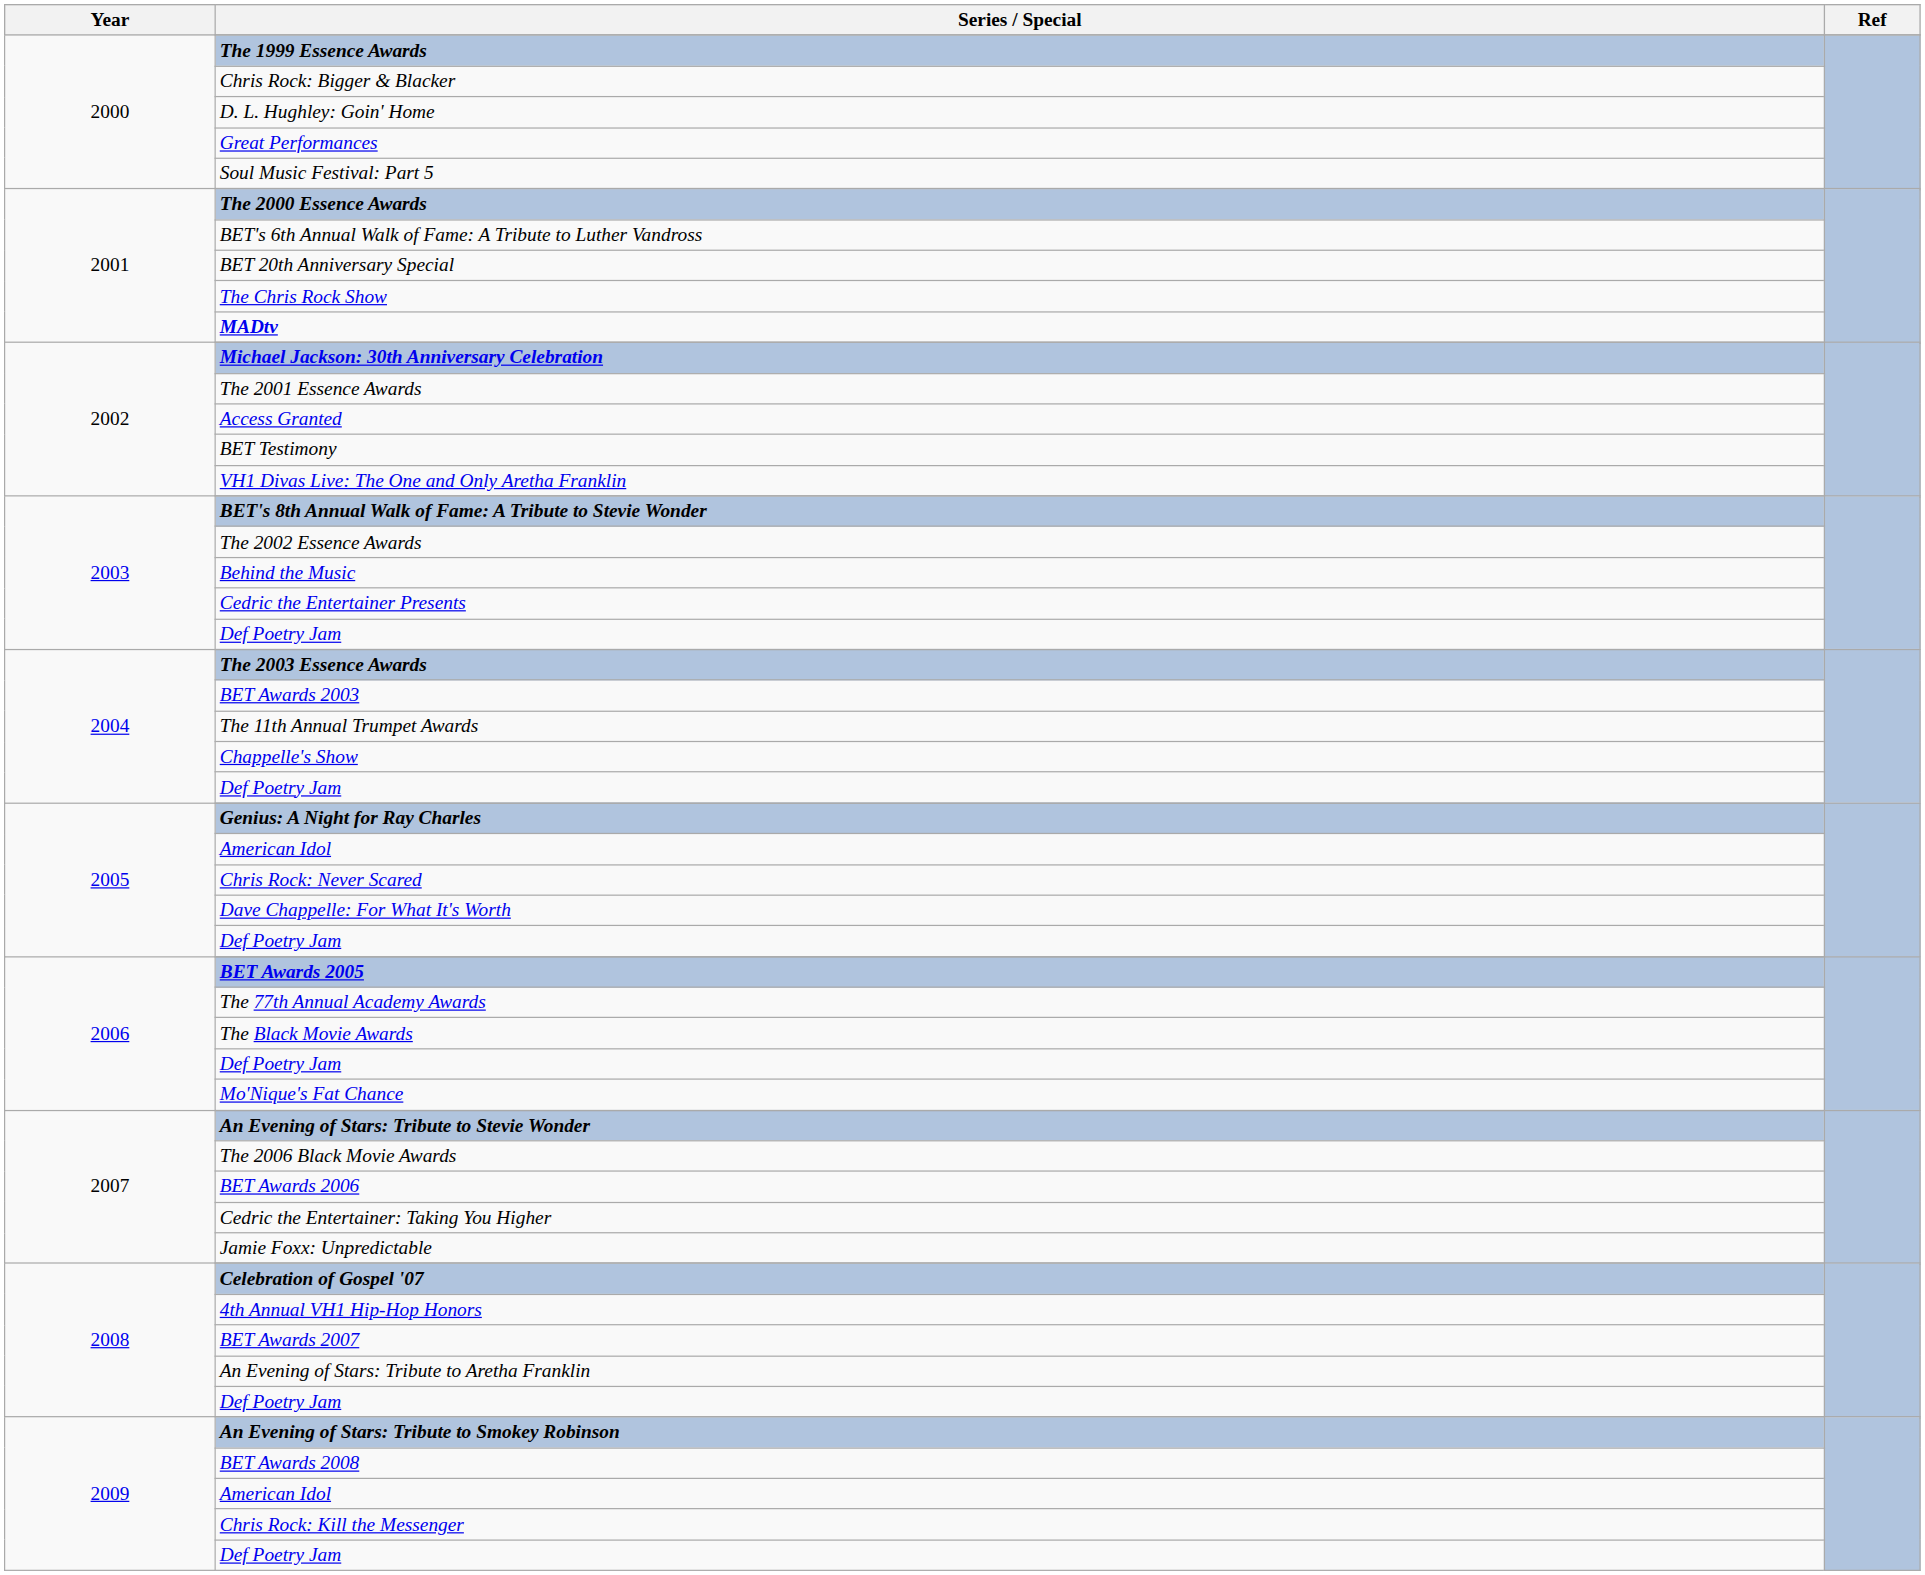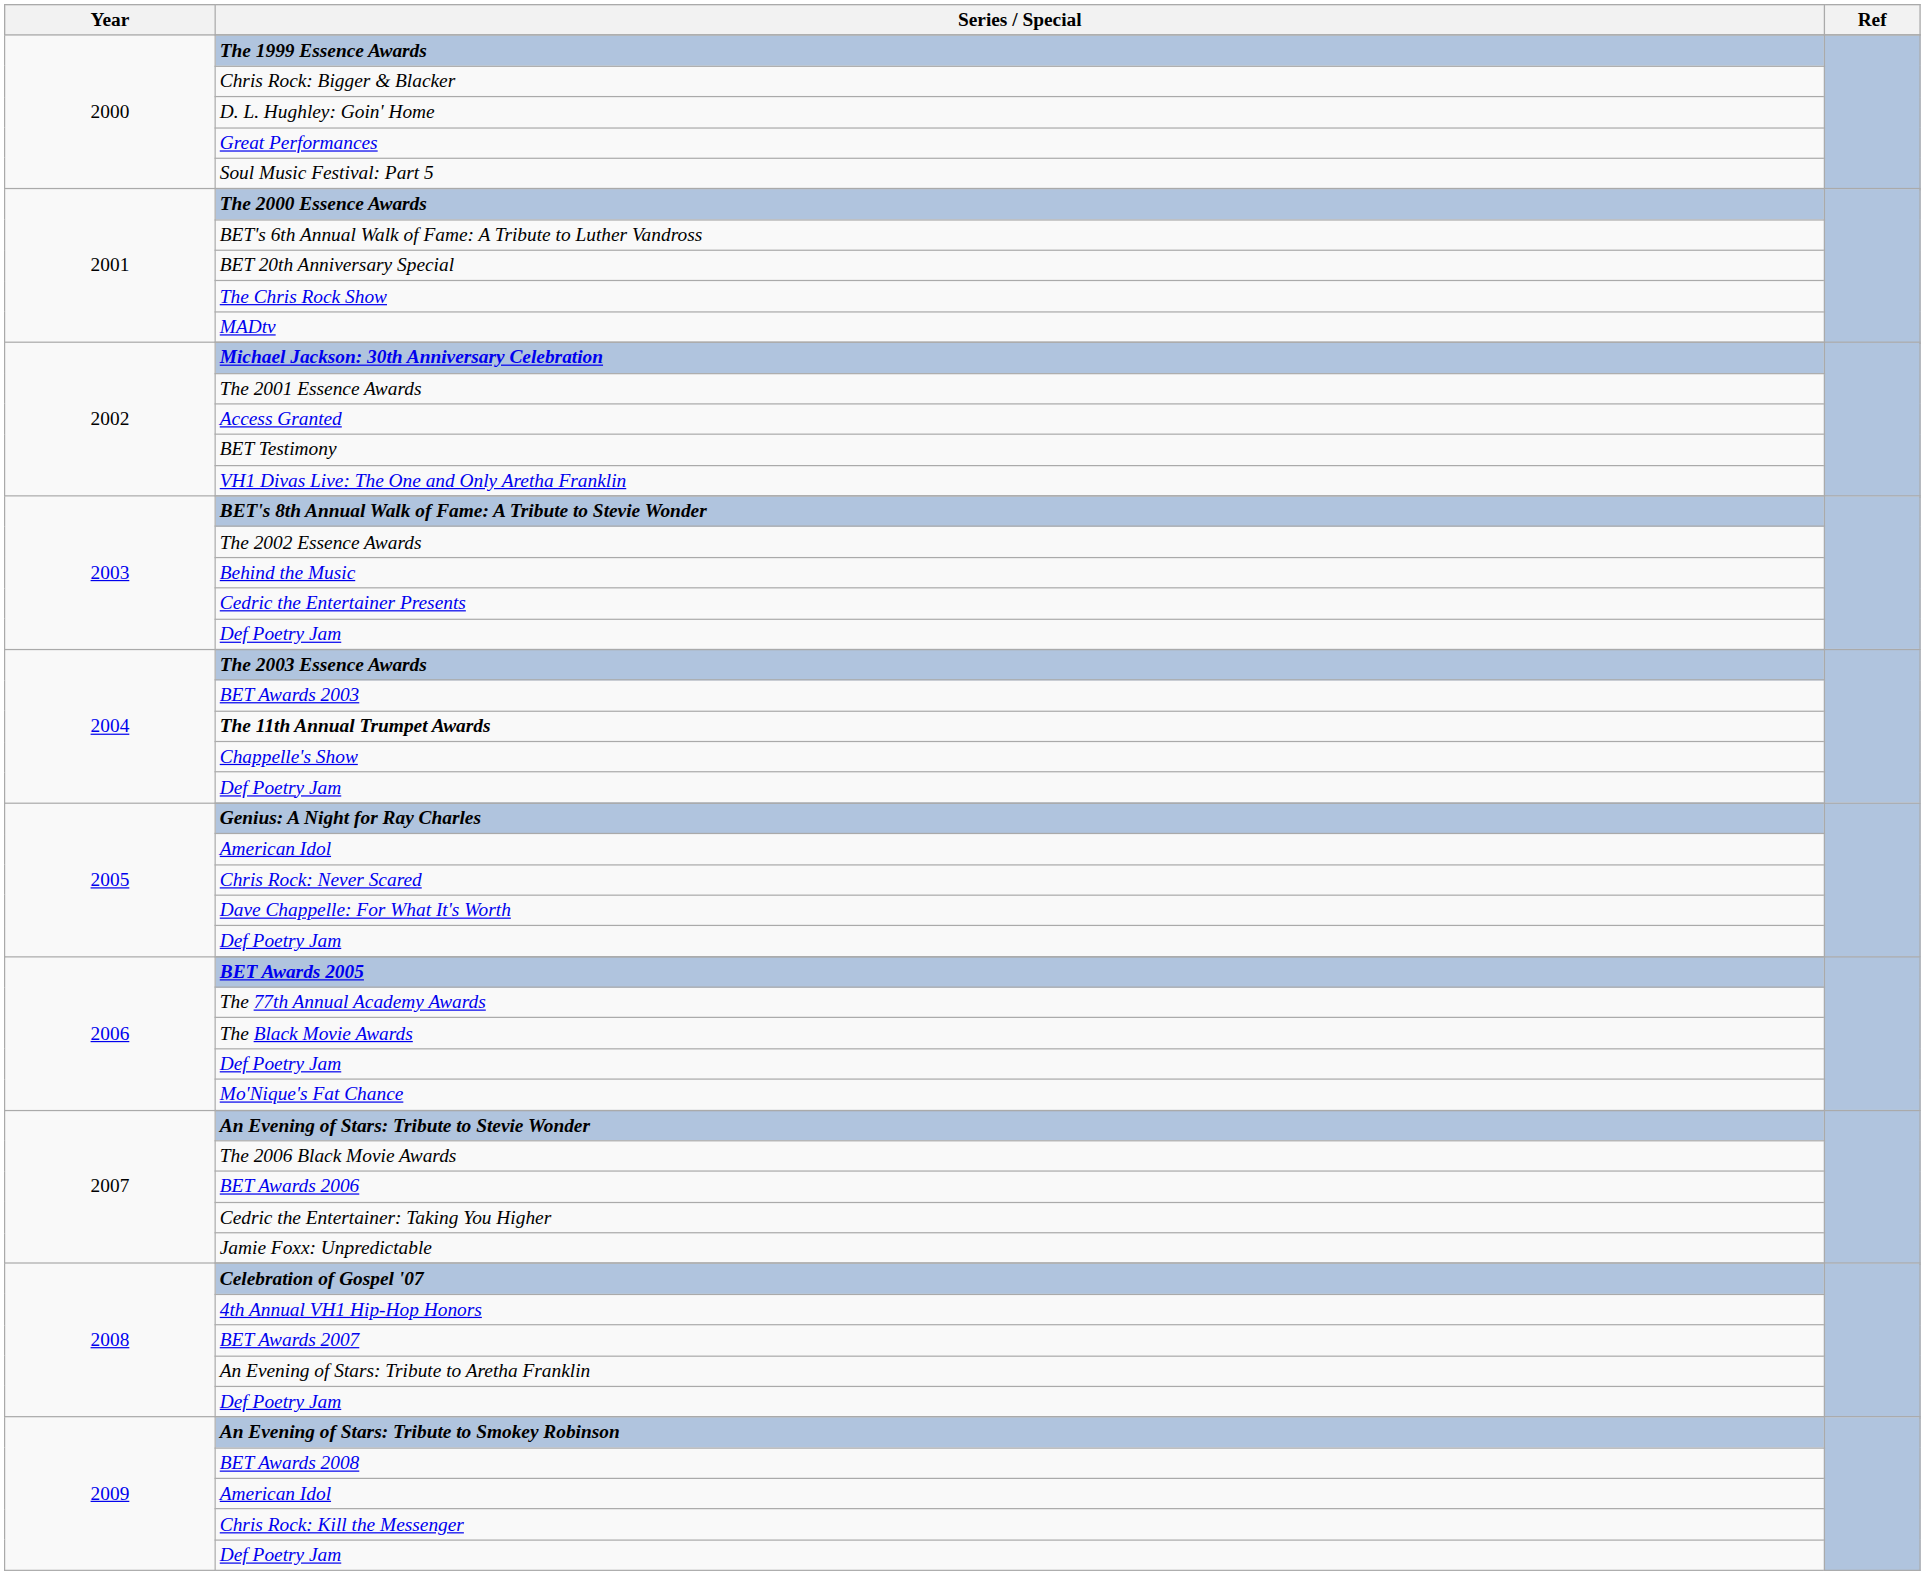(249, 326) bold -> (248, 326) normal
(349, 726) normal -> (355, 726) bold
